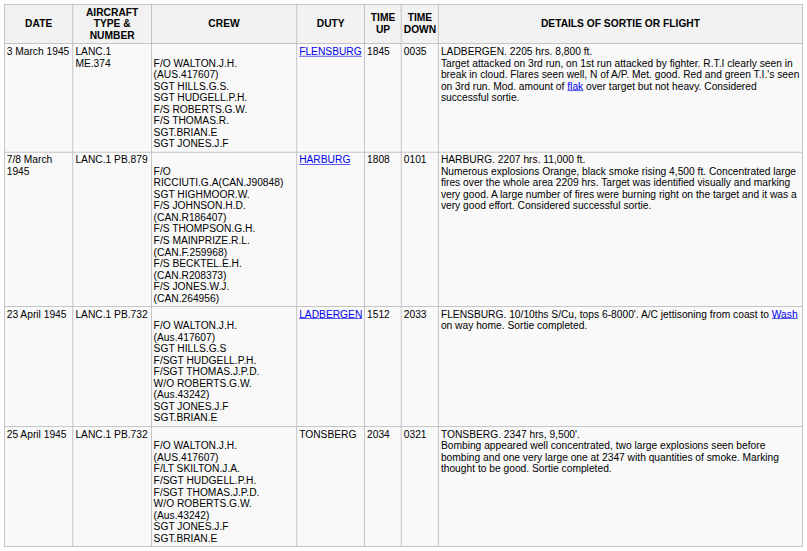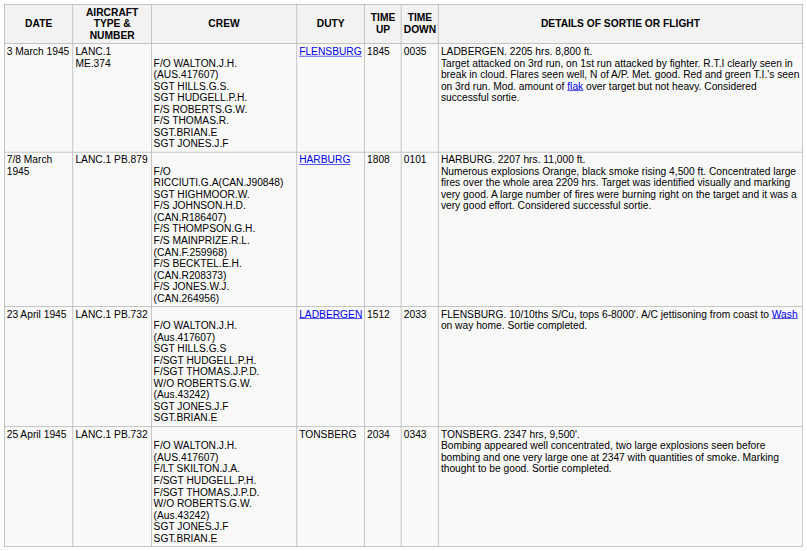(415, 434) 0321 -> (415, 434) 0343
